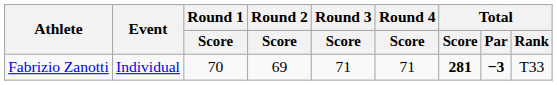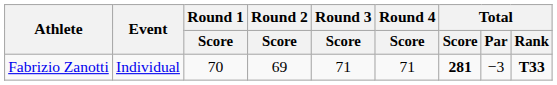(496, 67) bold -> (496, 67) normal
(532, 67) normal -> (532, 67) bold
